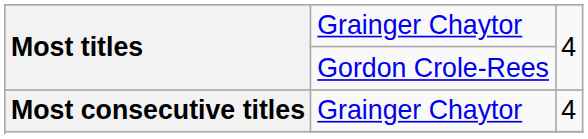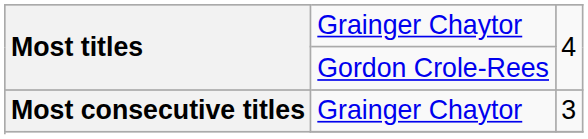(569, 110) 4 -> (569, 110) 3
